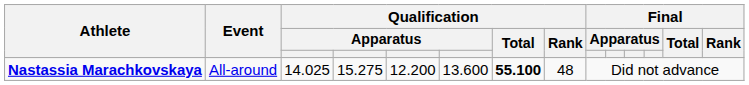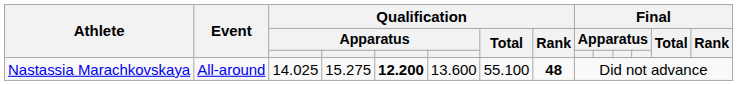(105, 69) bold -> (99, 69) normal
(413, 69) normal -> (401, 69) bold
(518, 69) bold -> (507, 69) normal
(565, 69) normal -> (554, 69) bold
